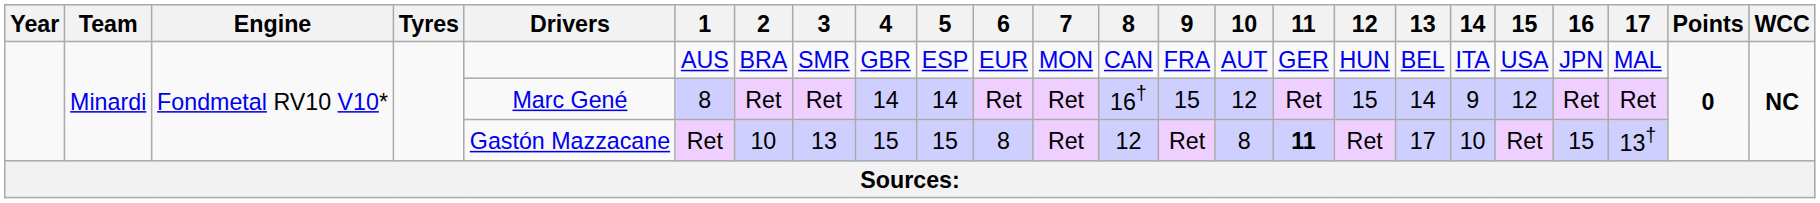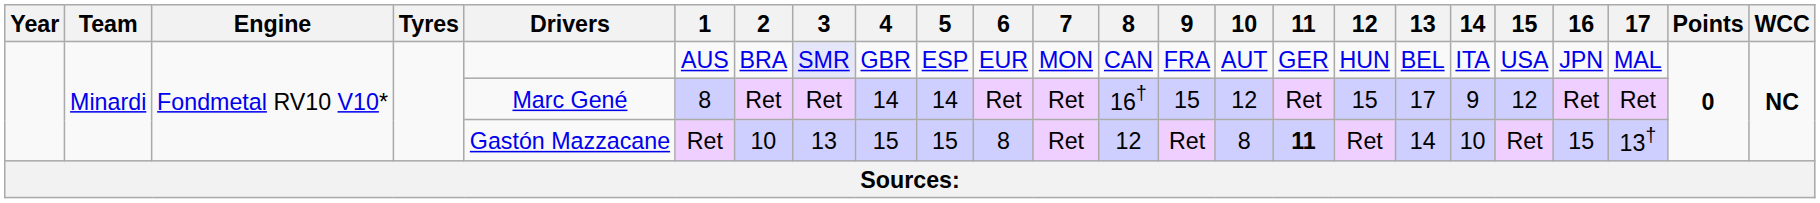(824, 60) no background -> (824, 60) lavender background
(1423, 99) 14 -> (1423, 99) 17
(1423, 141) 17 -> (1423, 141) 14
